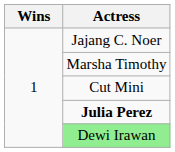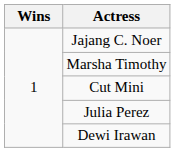(117, 111) bold -> (117, 111) normal
(116, 135) lightgreen background -> (116, 135) no background
